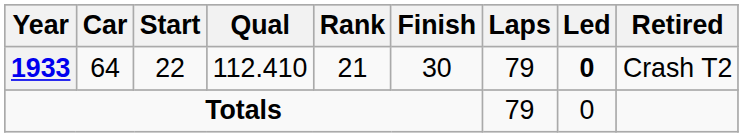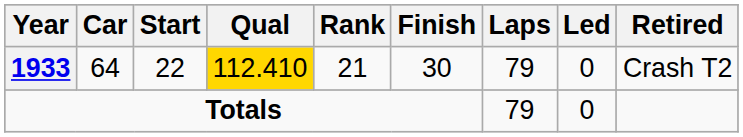(260, 68) no background -> (260, 68) gold background
(587, 68) bold -> (587, 68) normal
